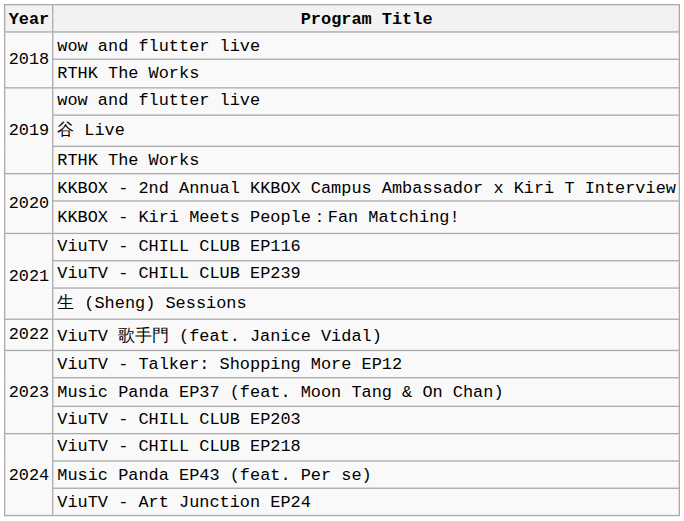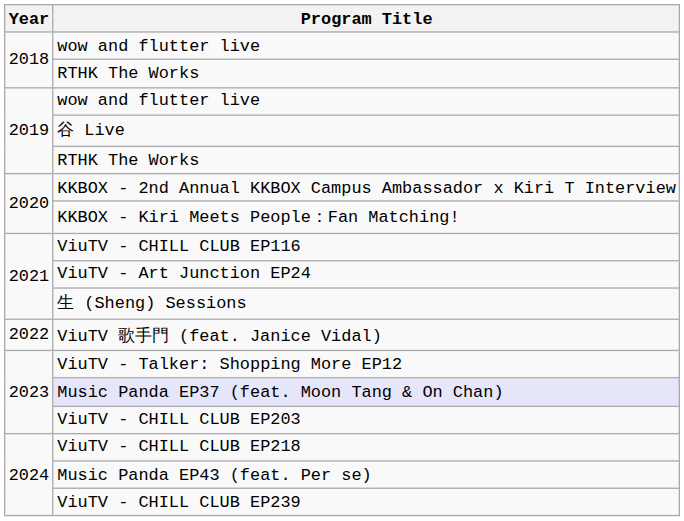(179, 274) ViuTV - CHILL CLUB EP239 -> (184, 274) ViuTV - Art Junction EP24
(280, 392) no background -> (280, 392) lavender background
(184, 502) ViuTV - Art Junction EP24 -> (179, 502) ViuTV - CHILL CLUB EP239
